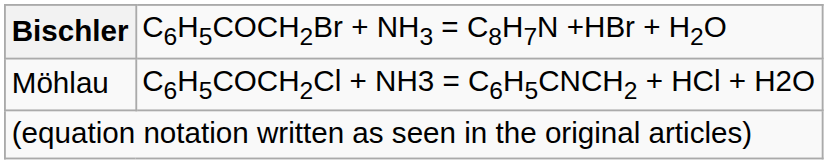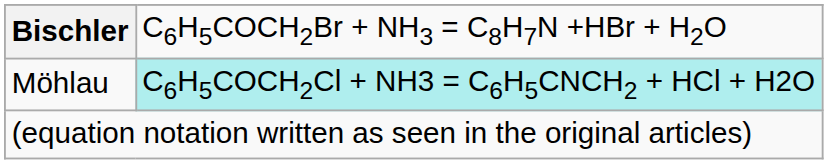(479, 84) no background -> (479, 84) paleturquoise background
